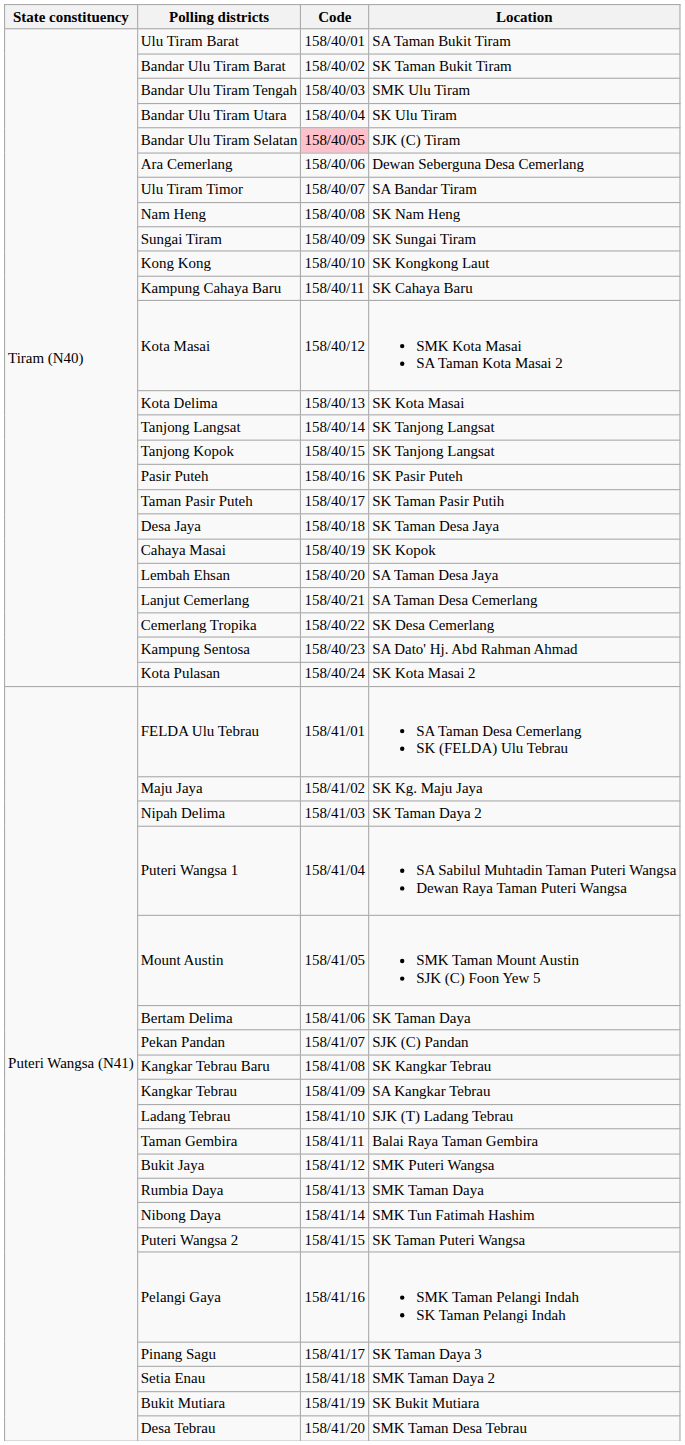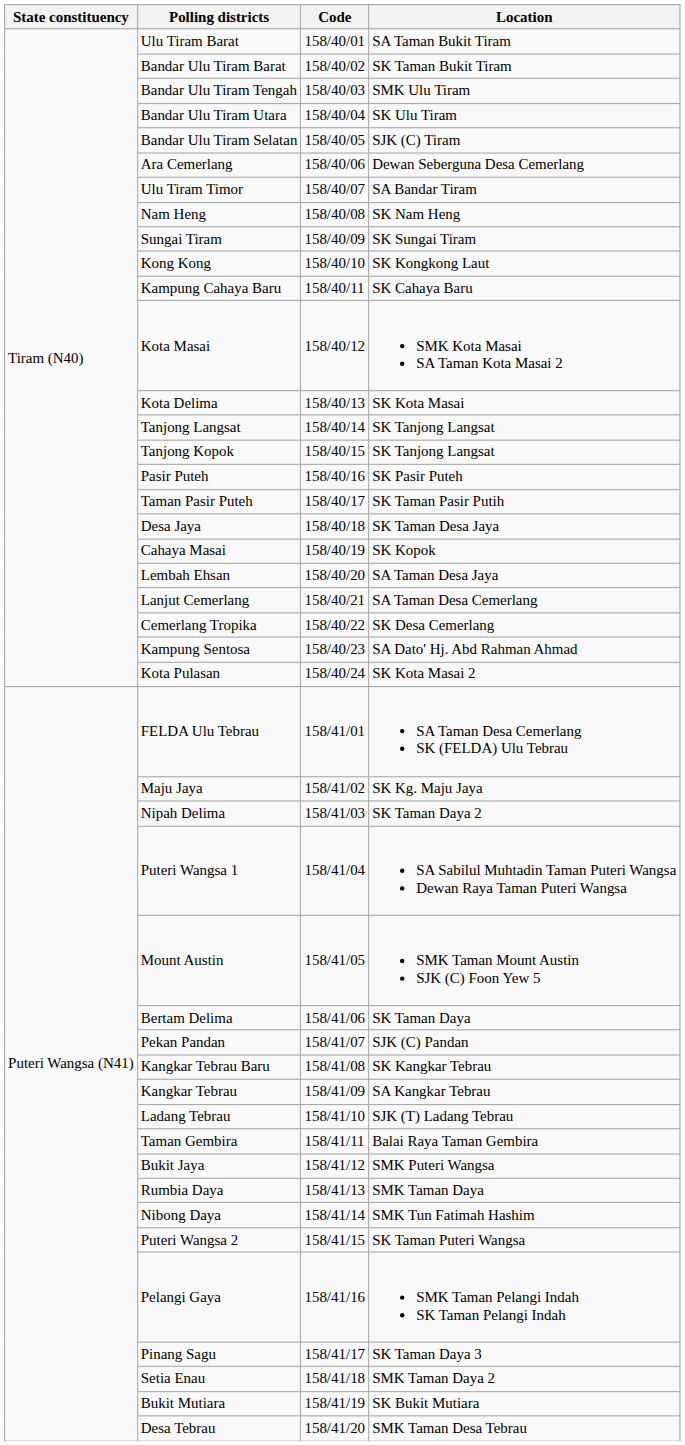(335, 139) pink background -> (335, 139) no background
